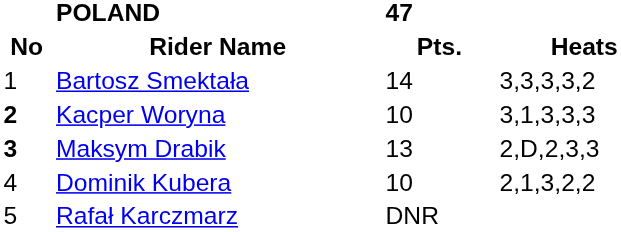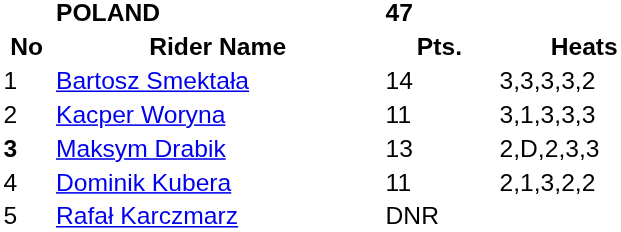(10, 114) bold -> (10, 114) normal
(399, 114) 10 -> (398, 114) 11
(399, 182) 10 -> (398, 182) 11
